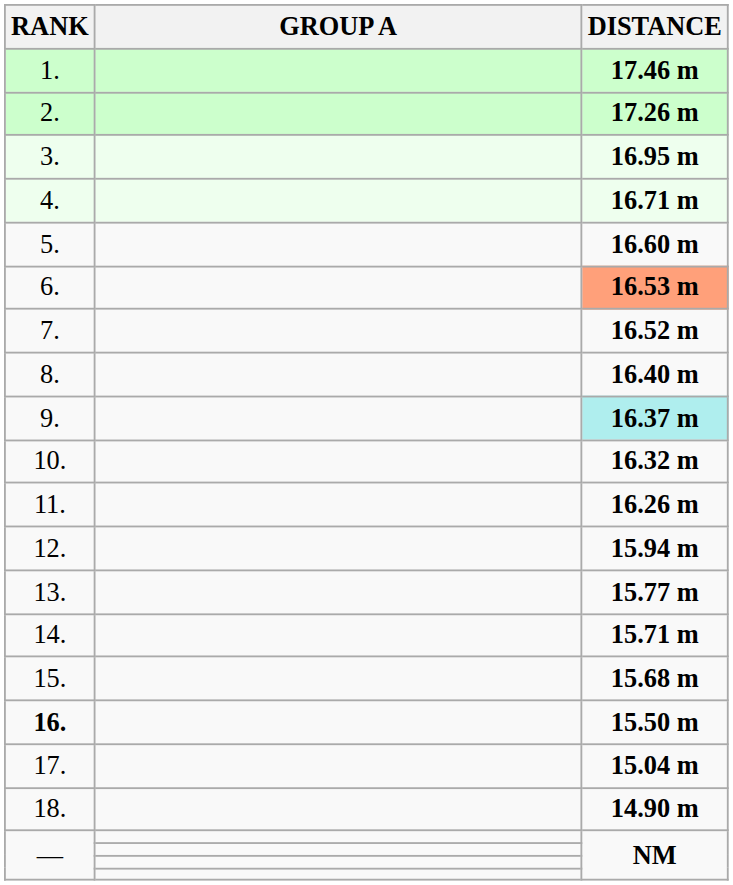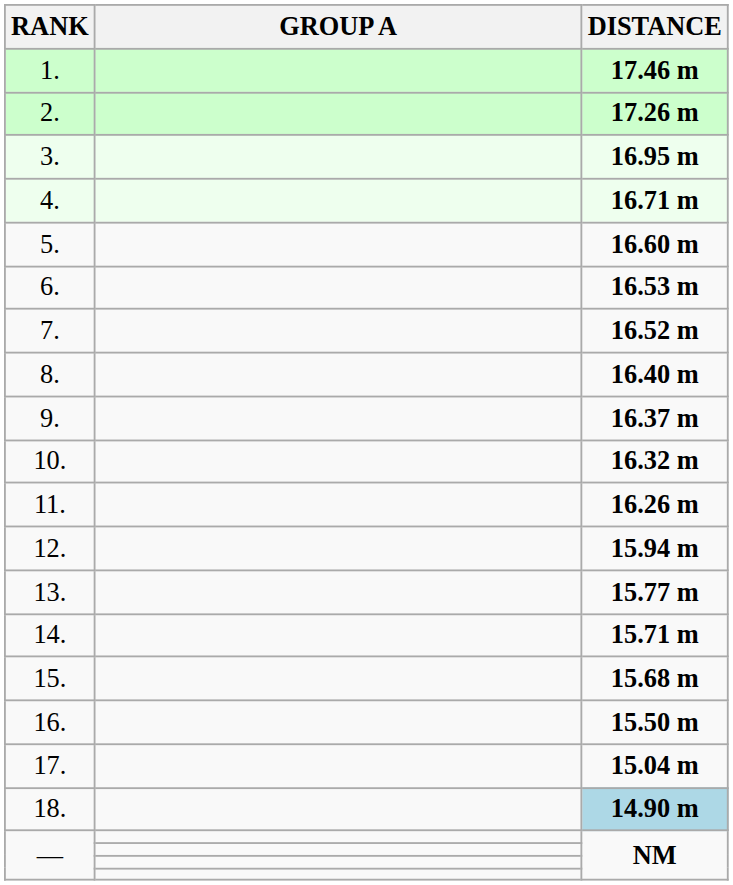(655, 287) lightsalmon background -> (655, 287) no background
(655, 417) paleturquoise background -> (655, 417) no background
(50, 722) bold -> (50, 722) normal
(655, 808) no background -> (655, 808) lightblue background
